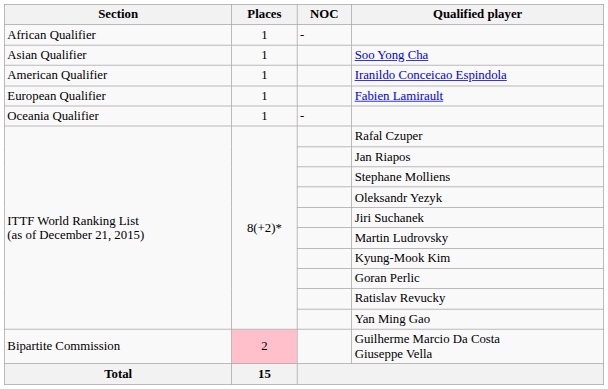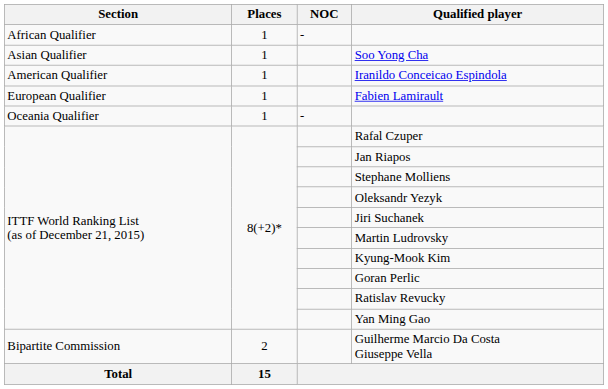(264, 346) pink background -> (264, 346) no background
